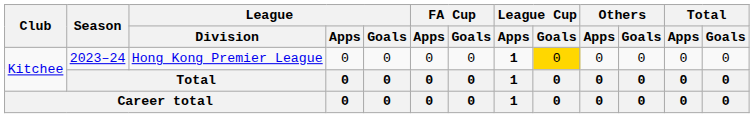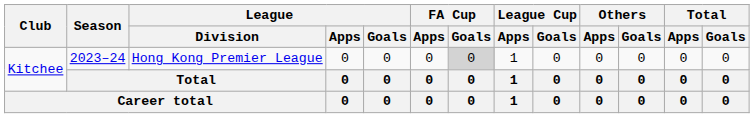(471, 59) no background -> (471, 59) lightgrey background
(514, 59) bold -> (514, 59) normal
(557, 59) gold background -> (557, 59) no background
